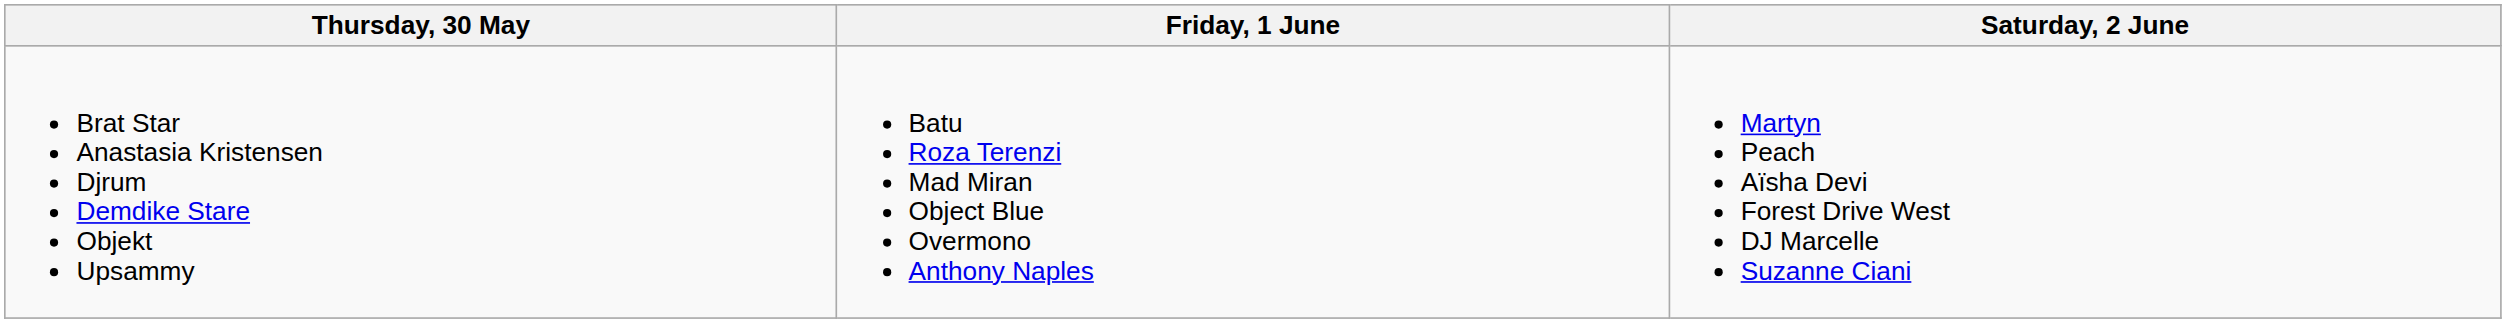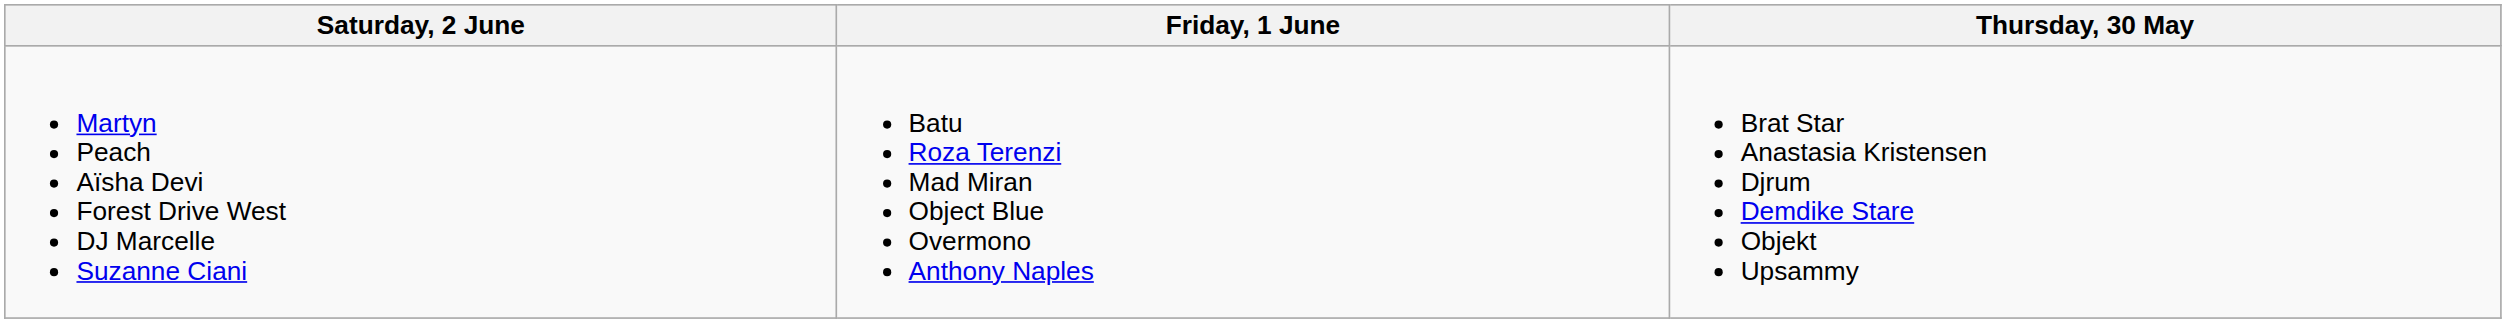columns swapped: (421, 25) <-> (2085, 25)
